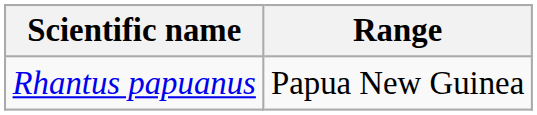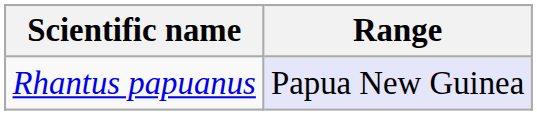(398, 82) no background -> (398, 82) lavender background
